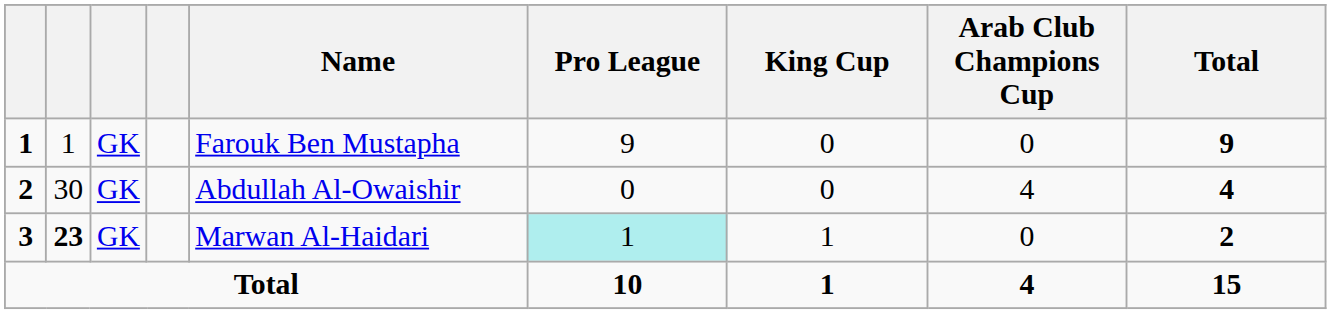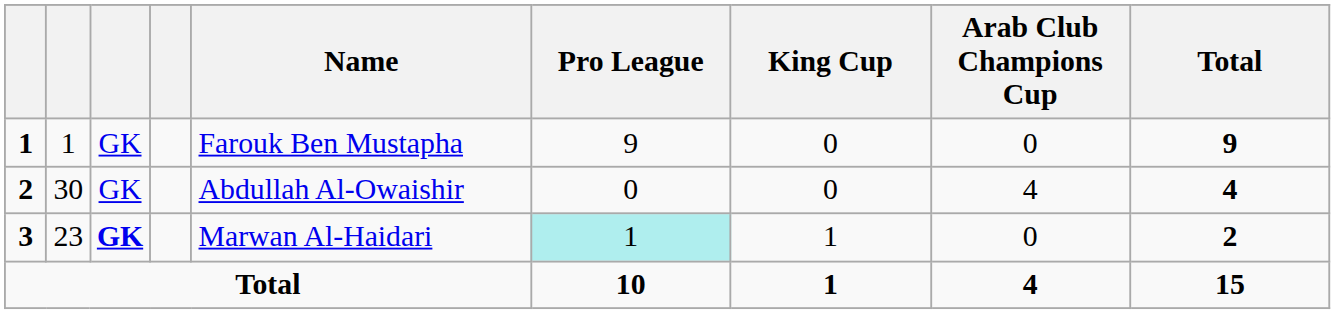(68, 236) bold -> (68, 236) normal
(118, 236) normal -> (120, 236) bold
